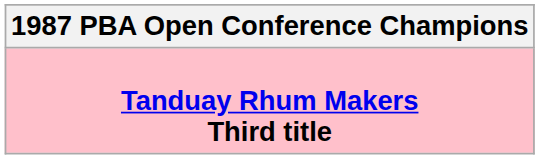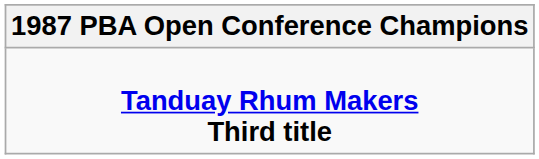(270, 115) pink background -> (270, 115) no background
